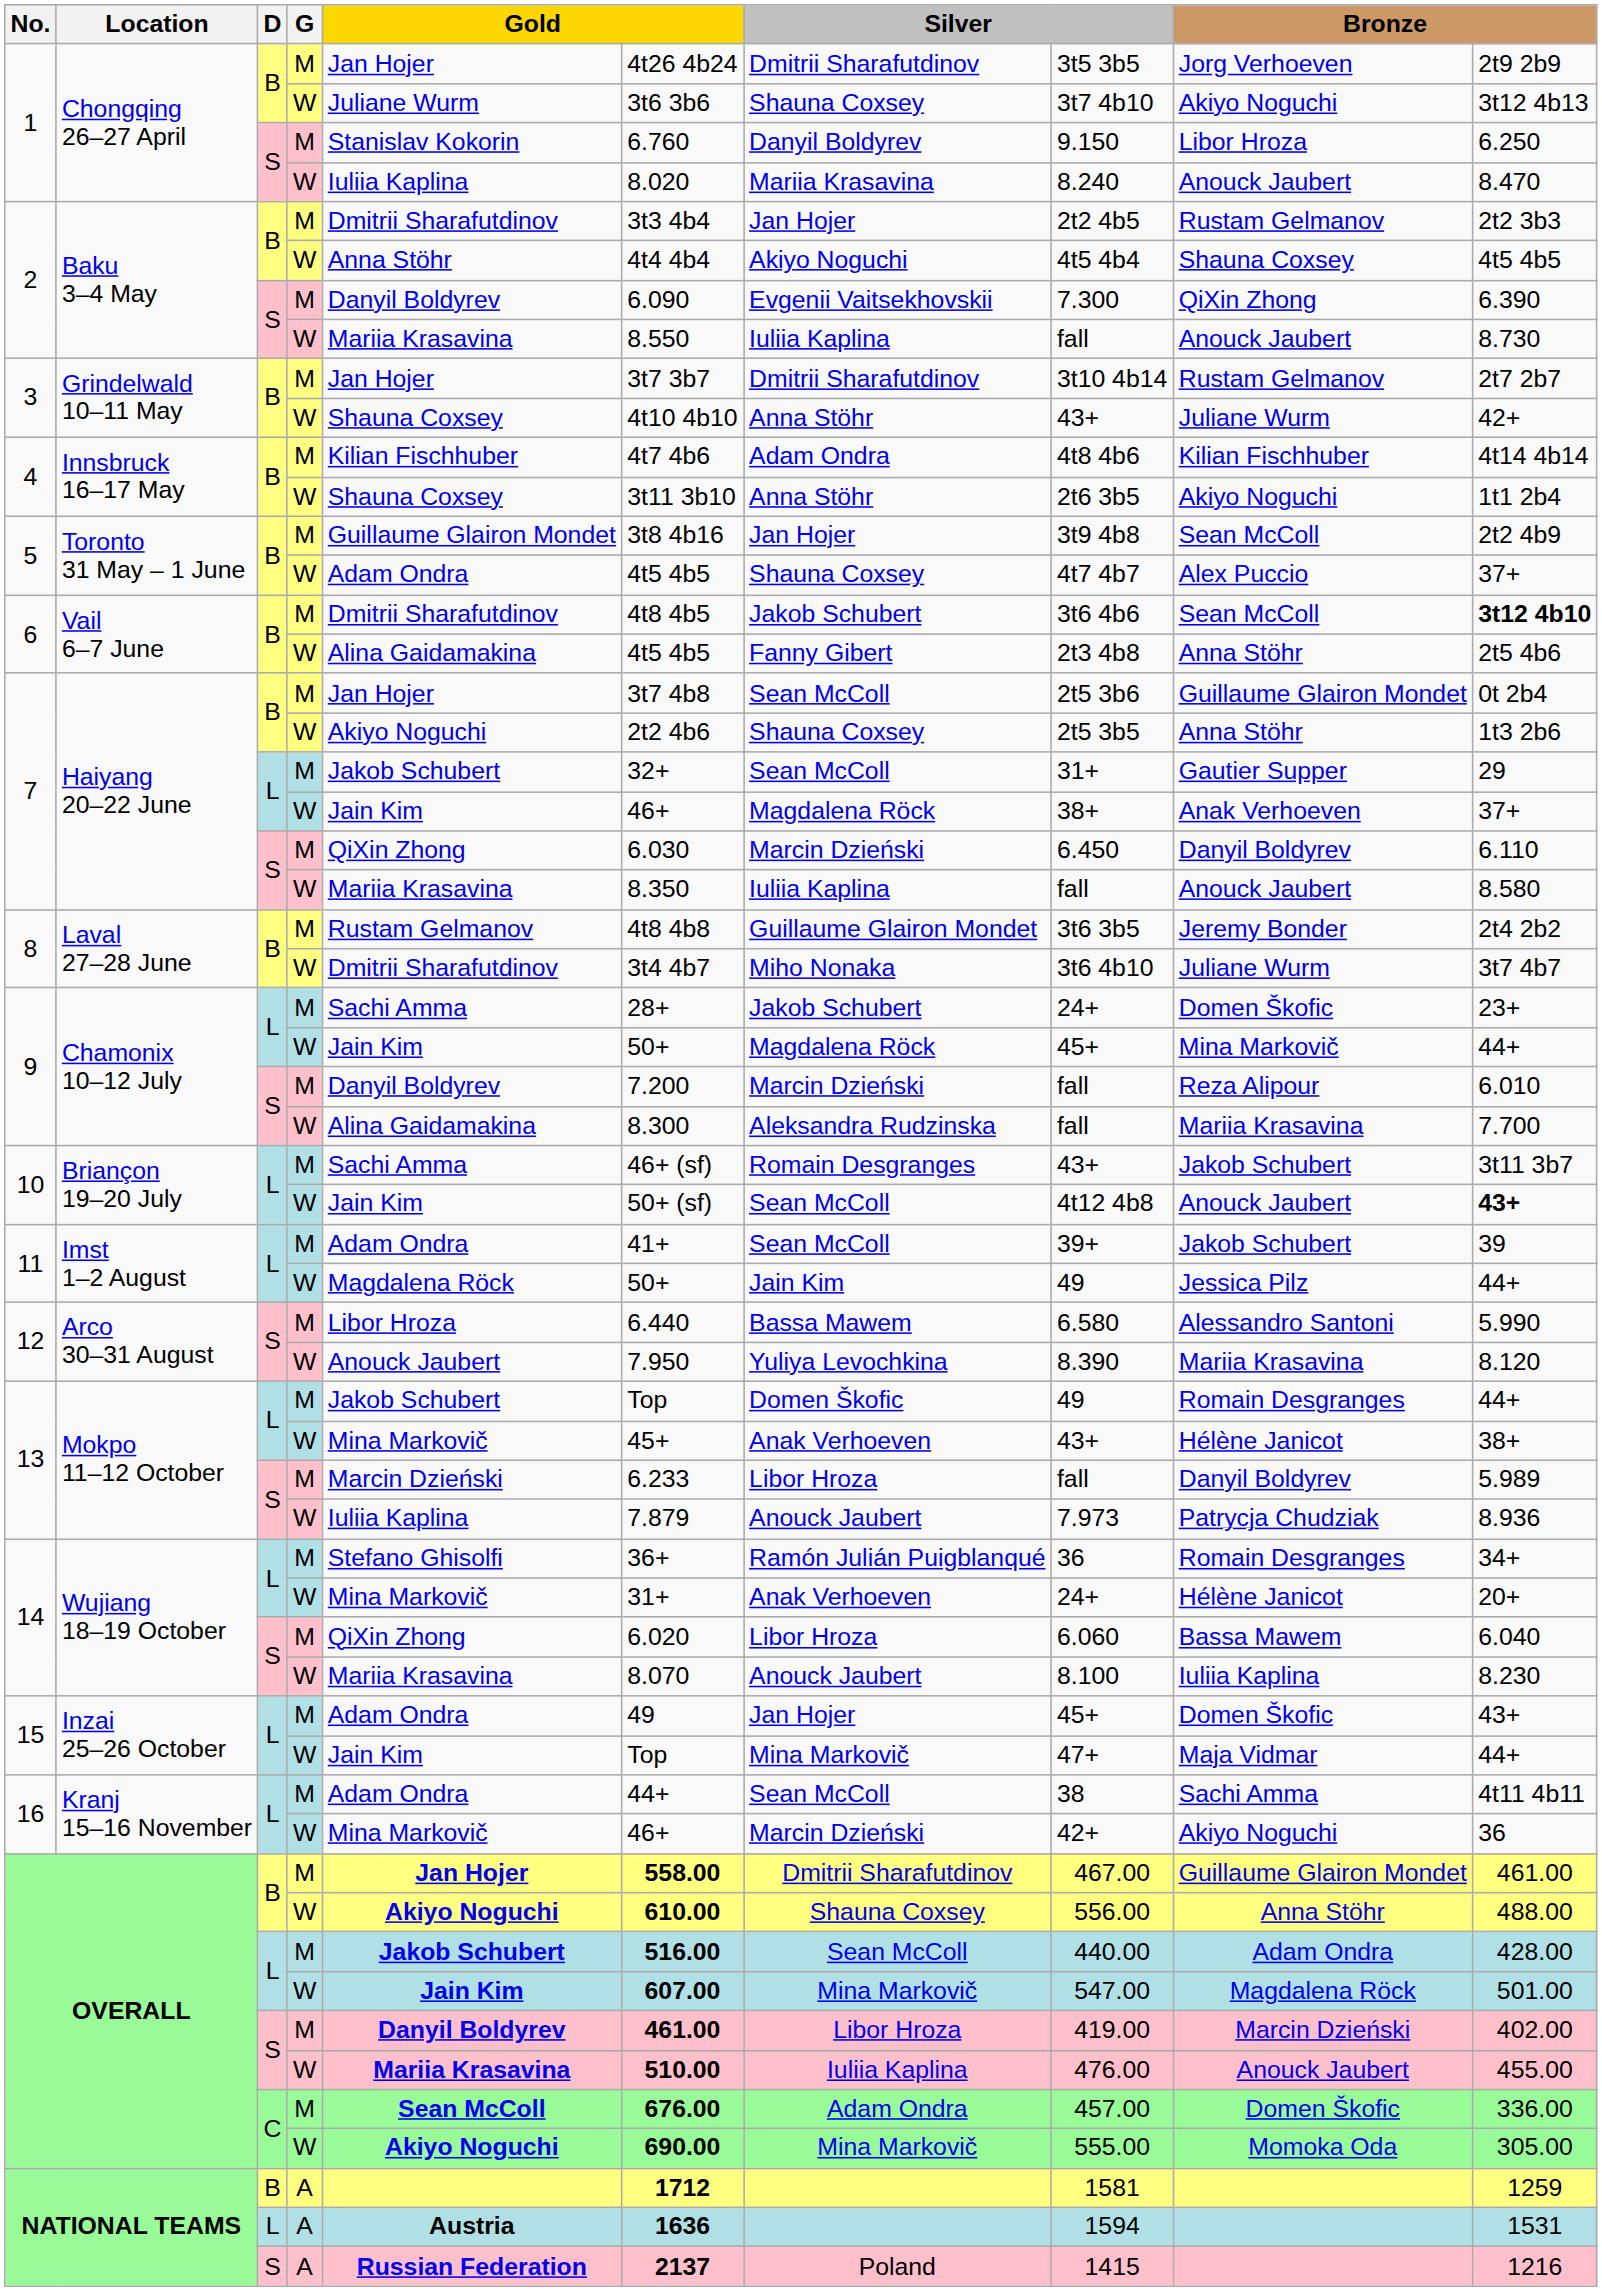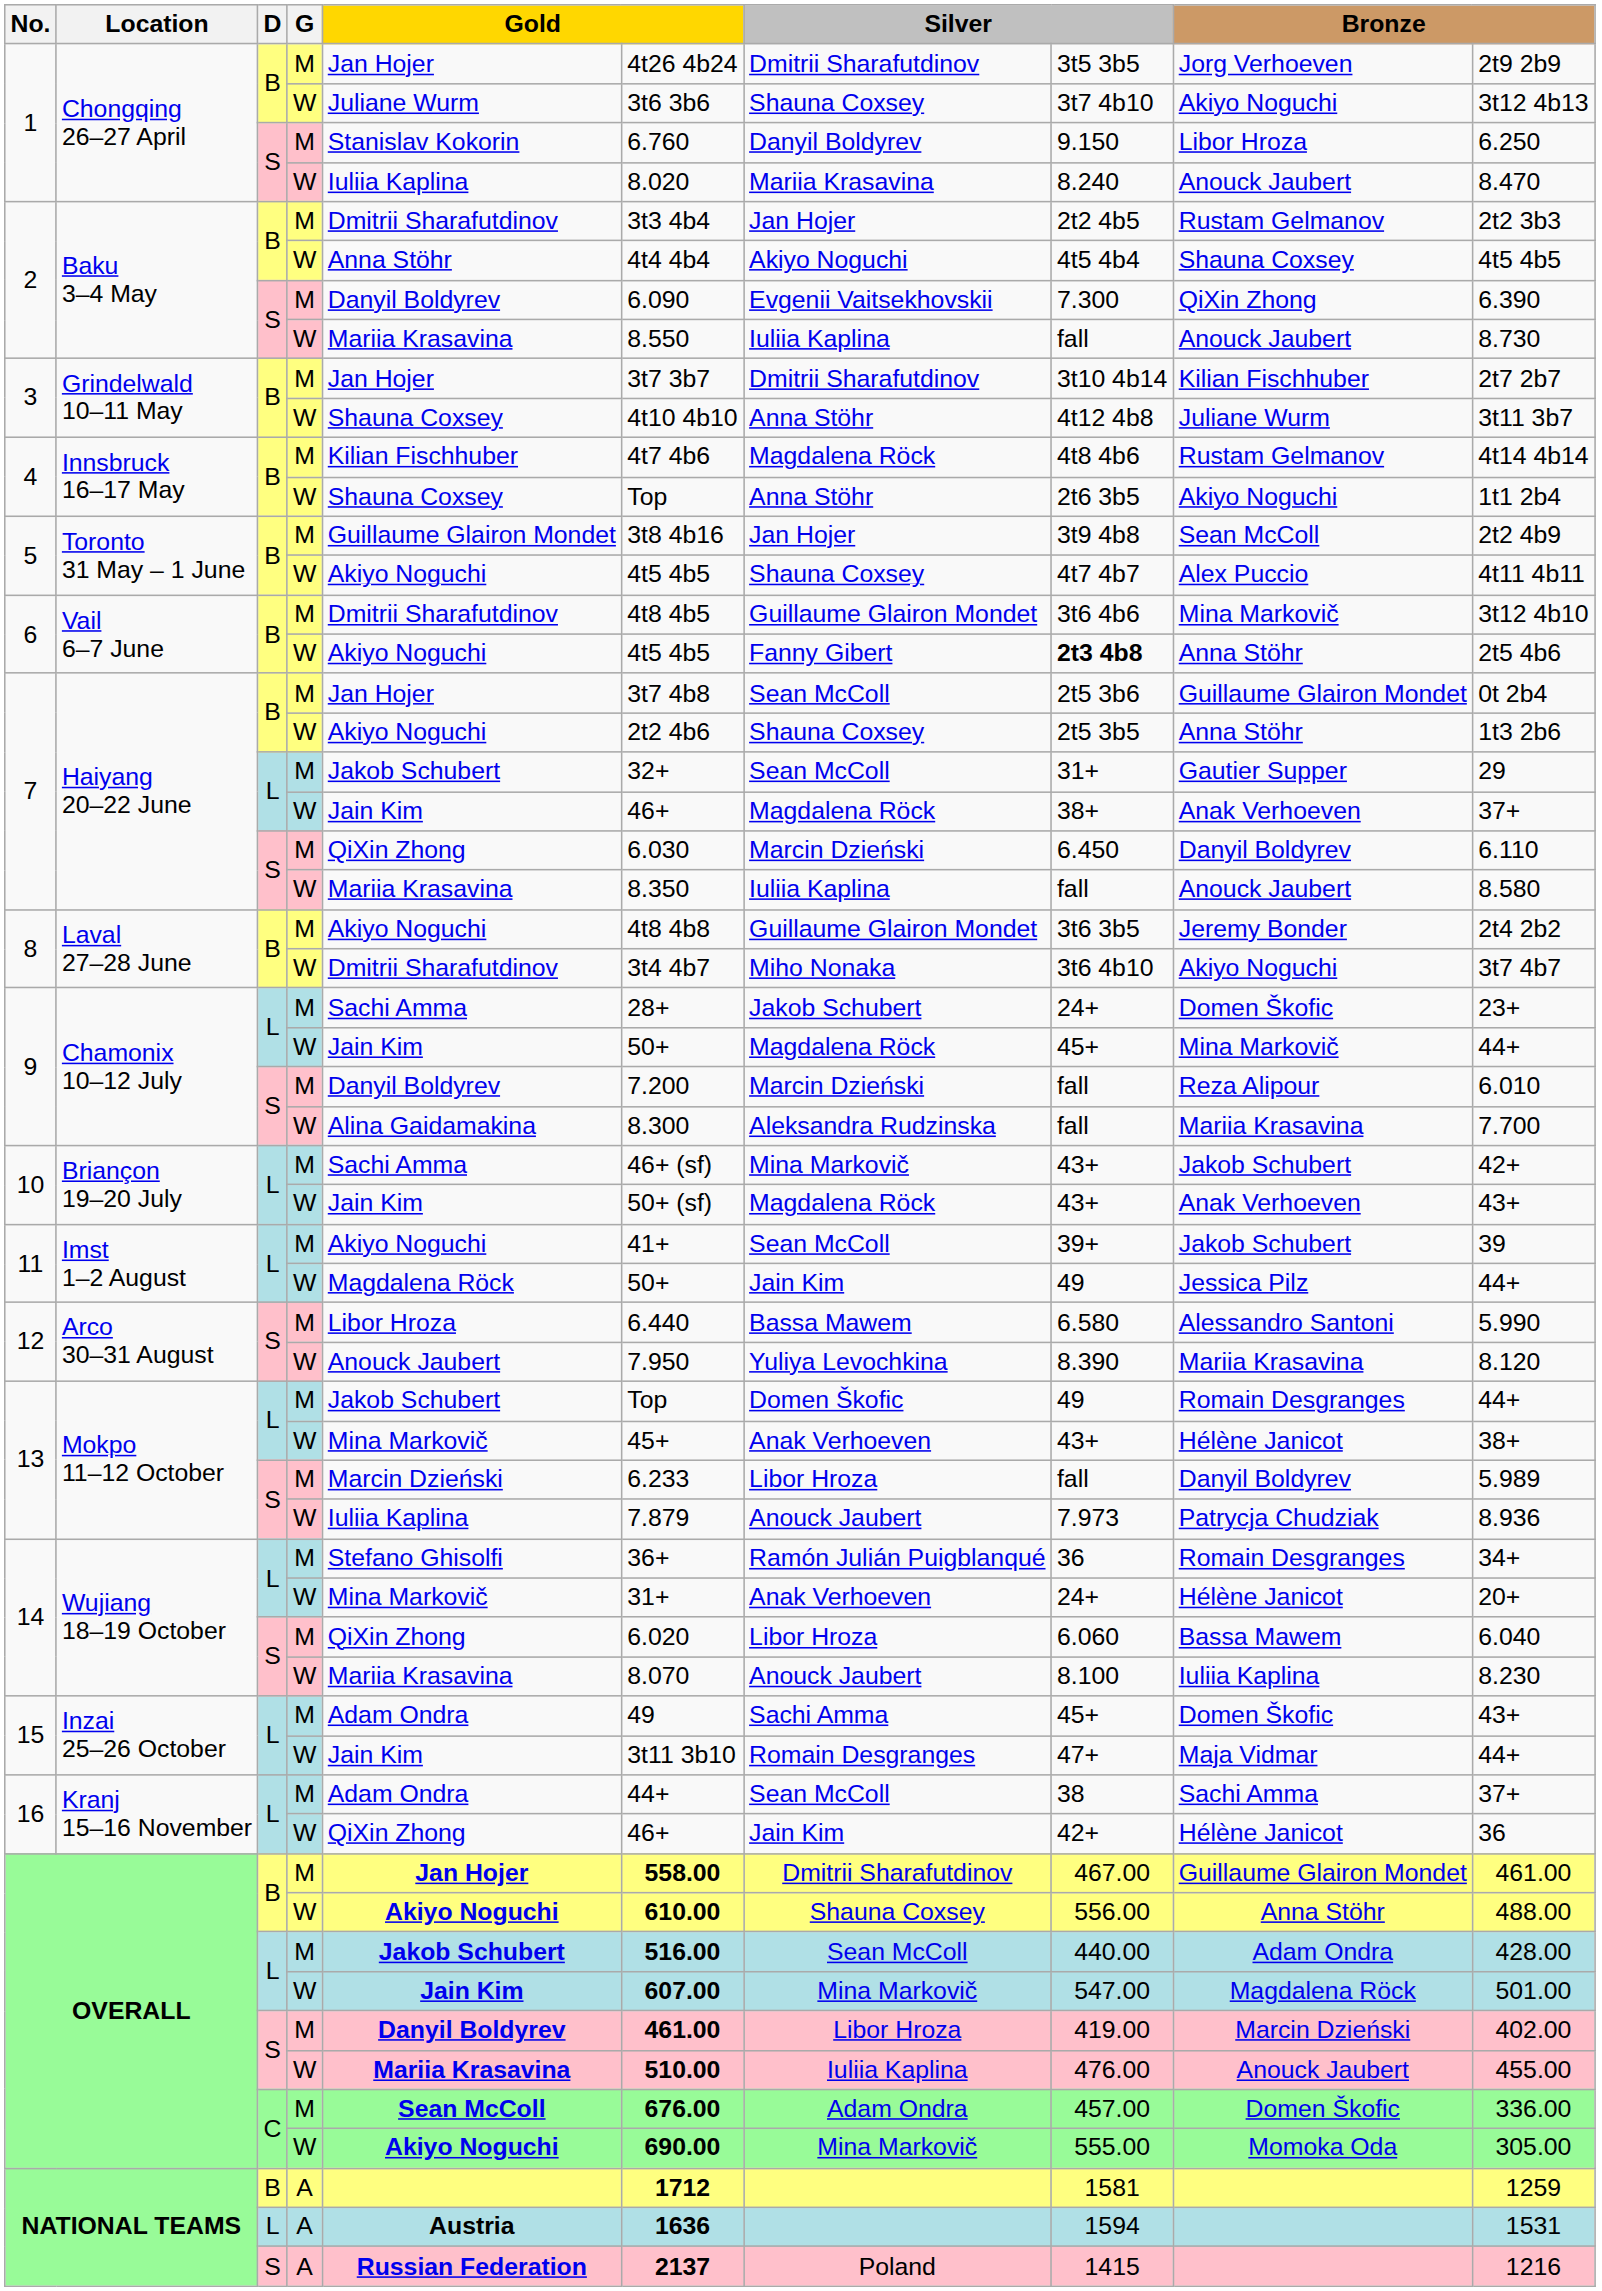(1281, 378) Rustam Gelmanov -> (1274, 378) Kilian Fischhuber
(1078, 417) 43+ -> (1105, 417) 4t12 4b8
(1499, 417) 42+ -> (1526, 417) 3t11 3b7
(819, 456) Adam Ondra -> (842, 456) Magdalena Röck
(1274, 456) Kilian Fischhuber -> (1281, 456) Rustam Gelmanov
(682, 496) 3t11 3b10 -> (647, 496) Top
(398, 574) Adam Ondra -> (407, 574) Akiyo Noguchi
(1499, 574) 37+ -> (1532, 574) 4t11 4b11
(835, 614) Jakob Schubert -> (893, 614) Guillaume Glairon Mondet
(1249, 614) Sean McColl -> (1259, 614) Mina Markovič
(1535, 614) bold -> (1533, 614) normal
(432, 653) Alina Gaidamakina -> (407, 653) Akiyo Noguchi
(1098, 653) normal -> (1100, 653) bold
(430, 928) Rustam Gelmanov -> (407, 928) Akiyo Noguchi
(1254, 968) Juliane Wurm -> (1258, 968) Akiyo Noguchi
(862, 1164) Romain Desgranges -> (829, 1164) Mina Markovič
(1526, 1164) 3t11 3b7 -> (1499, 1164) 42+
(819, 1204) Sean McColl -> (842, 1204) Magdalena Röck
(1105, 1204) 4t12 4b8 -> (1078, 1204) 43+
(1265, 1204) Anouck Jaubert -> (1270, 1204) Anak Verhoeven
(1499, 1204) bold -> (1499, 1204) normal
(398, 1243) Adam Ondra -> (407, 1243) Akiyo Noguchi
(802, 1715) Jan Hojer -> (819, 1715) Sachi Amma
(647, 1754) Top -> (682, 1754) 3t11 3b10
(829, 1754) Mina Markovič -> (862, 1754) Romain Desgranges
(1532, 1794) 4t11 4b11 -> (1499, 1794) 37+
(408, 1833) Mina Markovič -> (397, 1833) QiXin Zhong
(837, 1833) Marcin Dzieński -> (797, 1833) Jain Kim
(1258, 1833) Akiyo Noguchi -> (1261, 1833) Hélène Janicot
